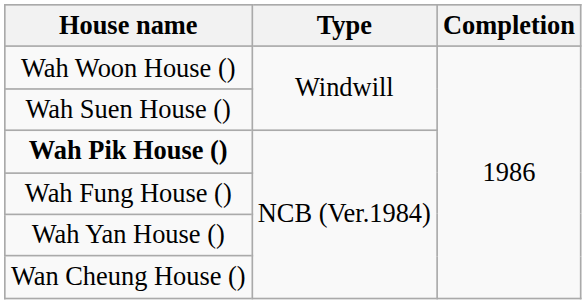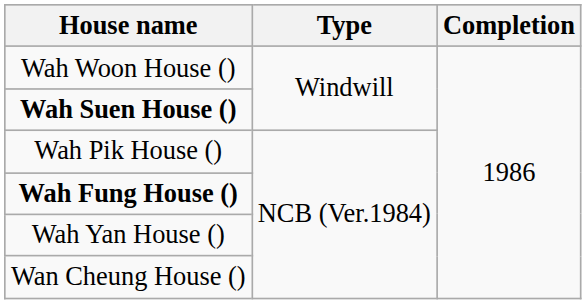(128, 109) normal -> (128, 109) bold
(128, 151) bold -> (128, 151) normal
(128, 192) normal -> (128, 192) bold
